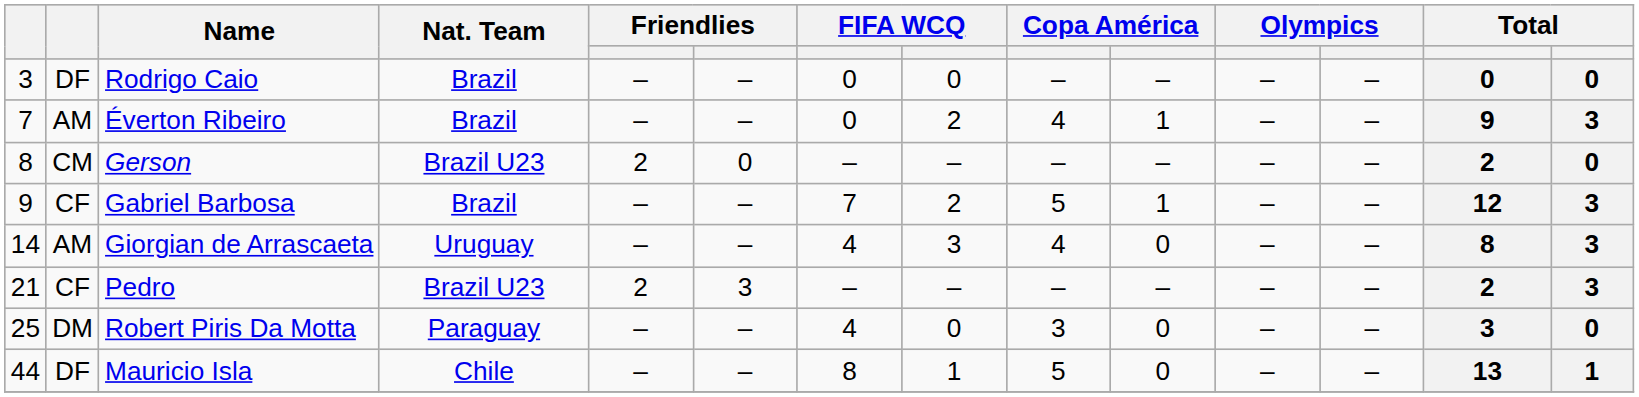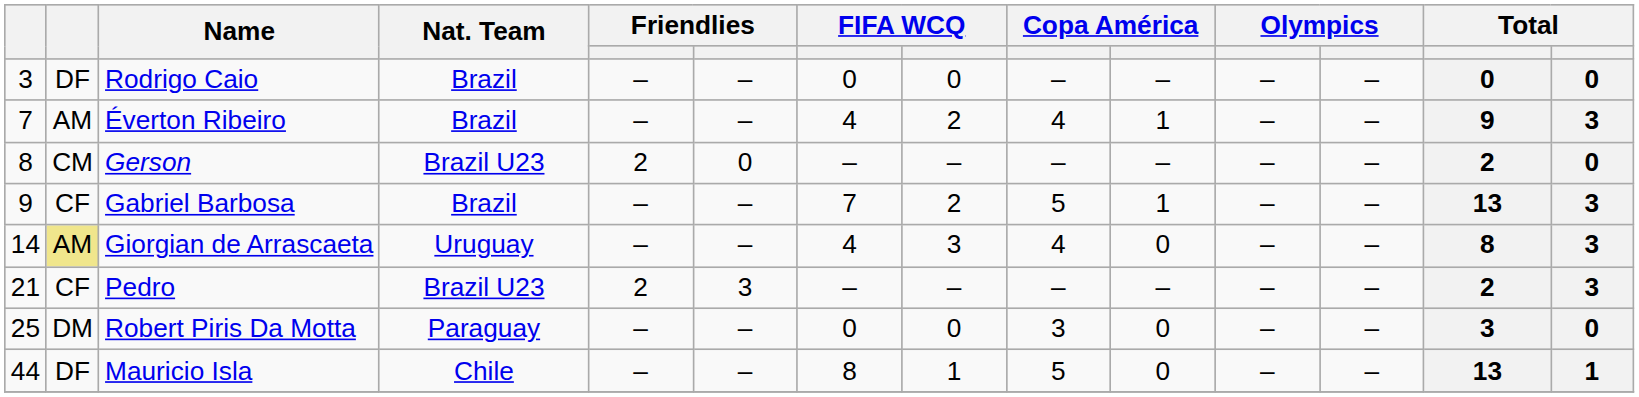(850, 120) 0 -> (850, 120) 4
(1487, 203) 12 -> (1487, 203) 13
(73, 245) no background -> (73, 245) khaki background
(850, 328) 4 -> (850, 328) 0
